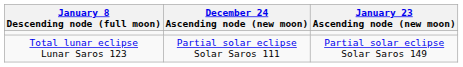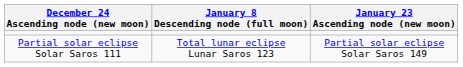columns swapped: (237, 18) <-> (84, 18)
